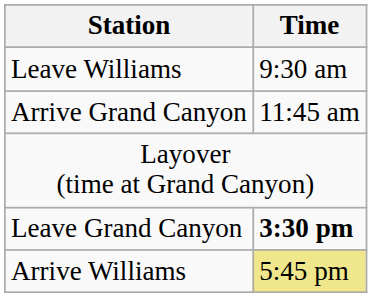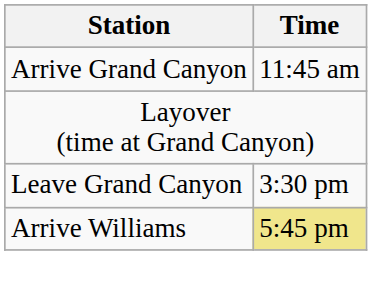- row: (96, 68)
(306, 227) bold -> (304, 185) normal
